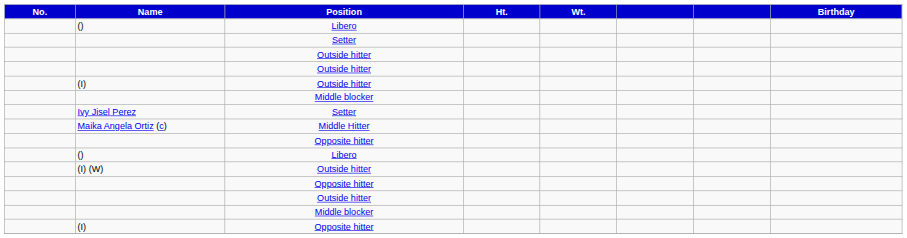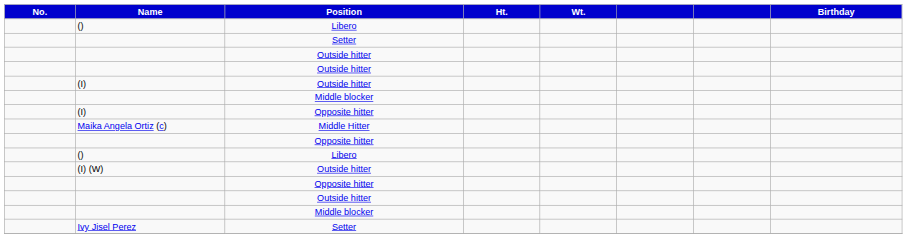rows swapped: (107, 112) <-> (82, 227)
